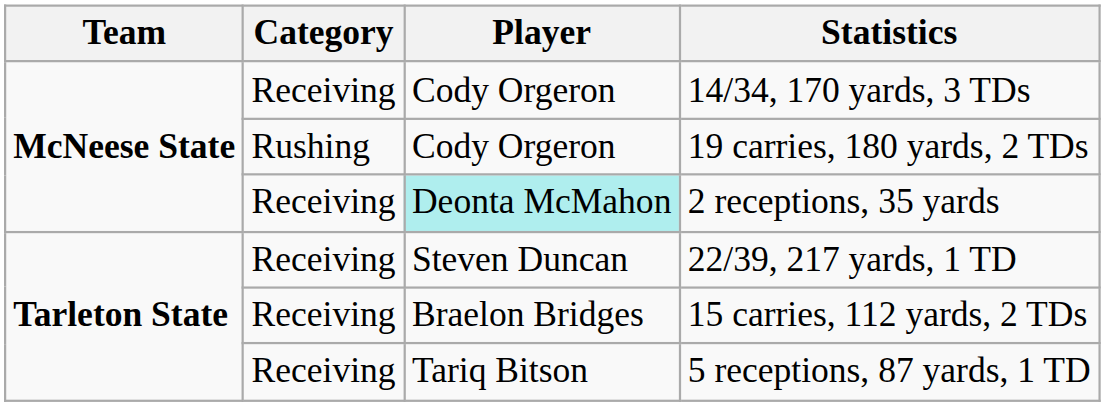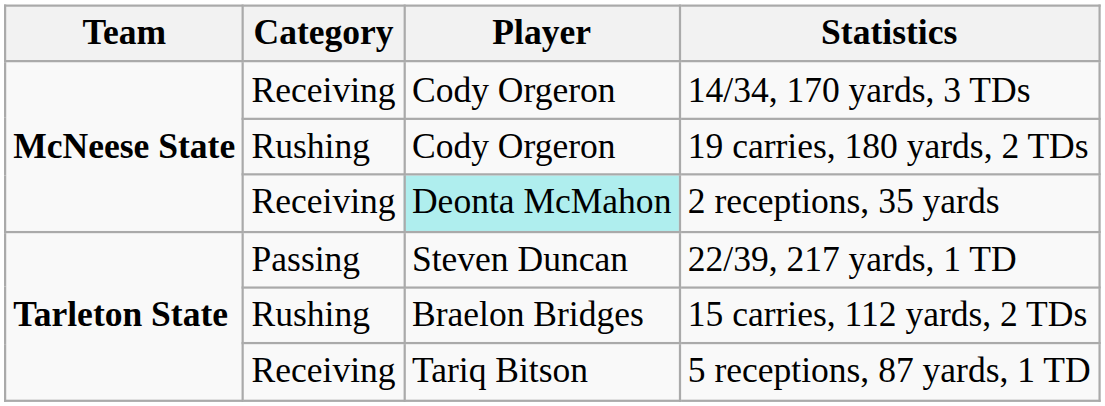(324, 258) Receiving -> (306, 258) Passing
(324, 314) Receiving -> (311, 314) Rushing
